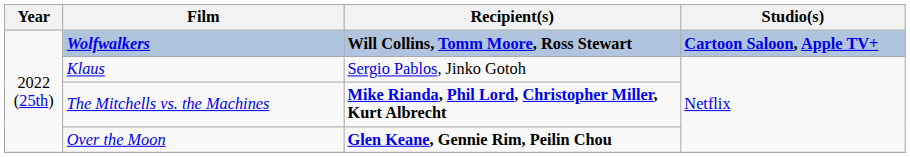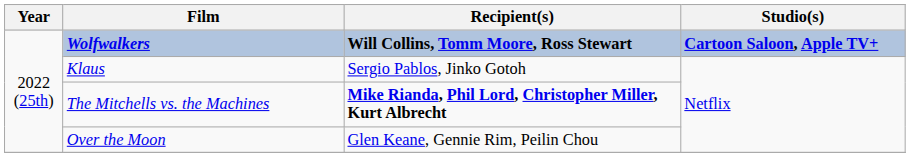(480, 139) bold -> (473, 139) normal
